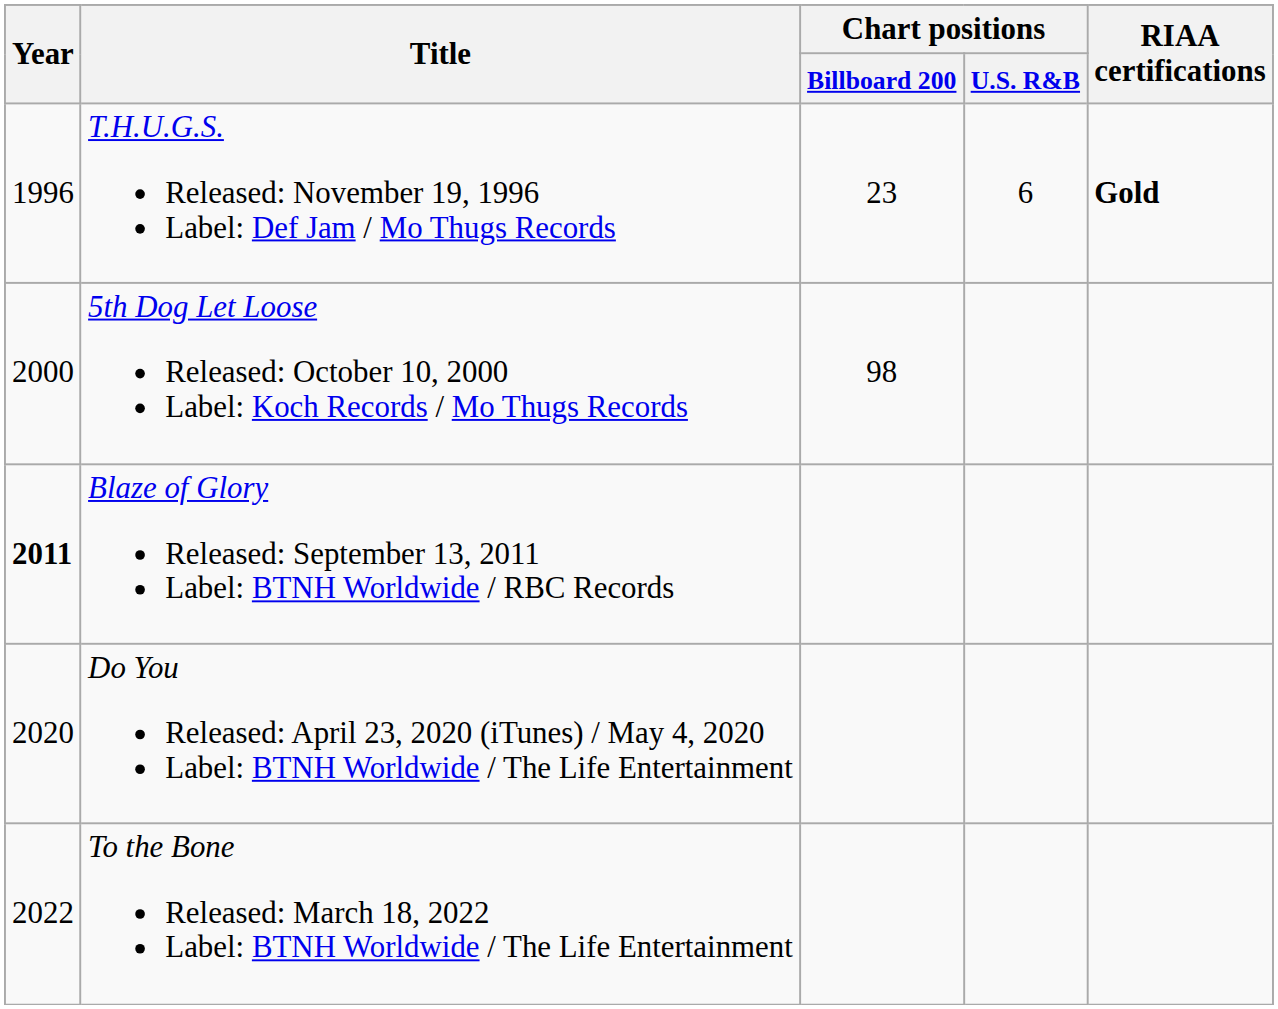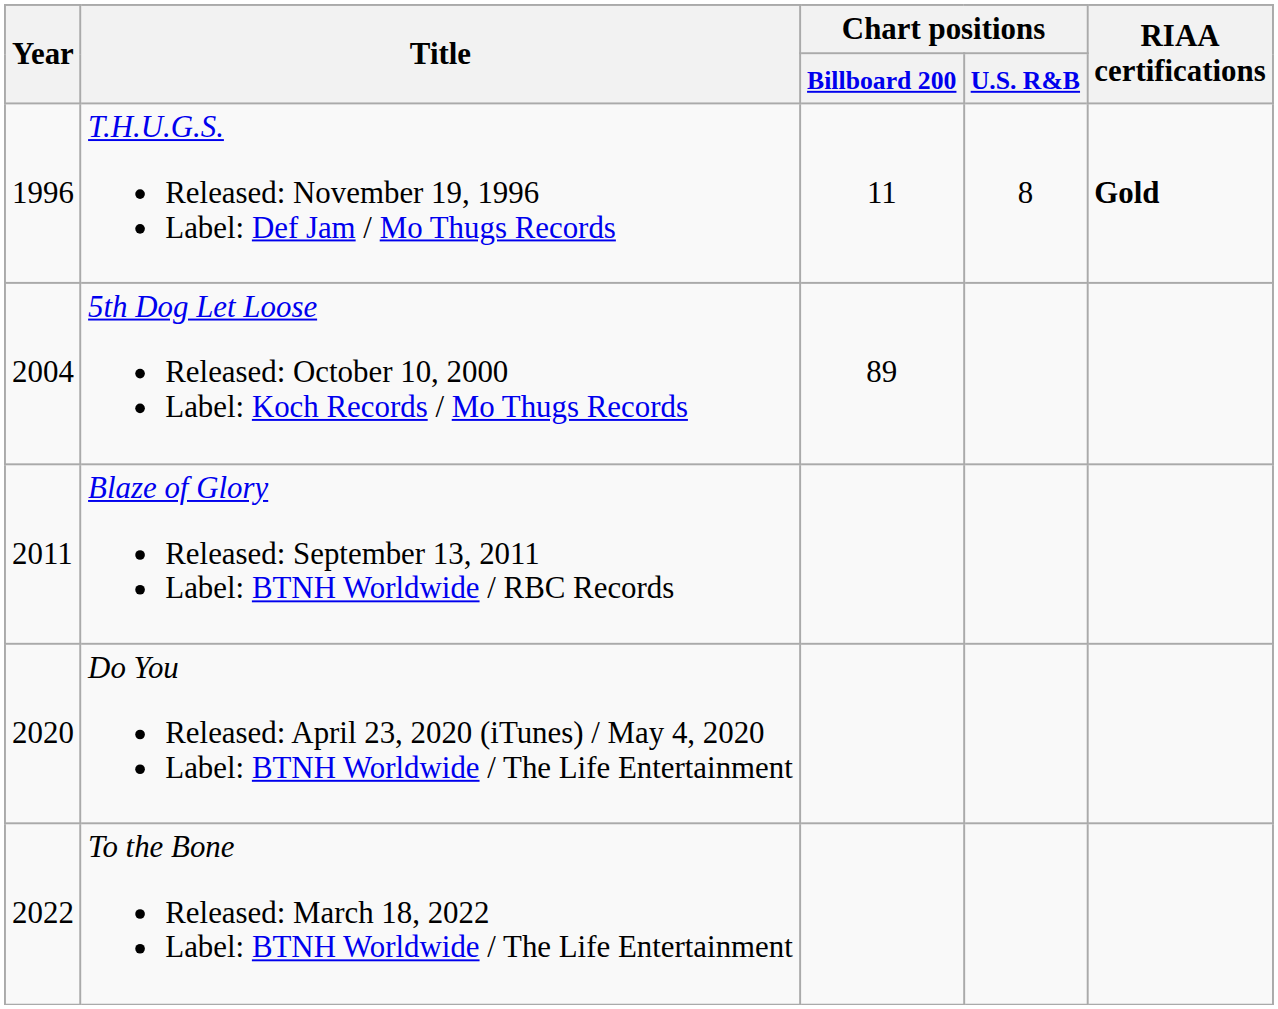(882, 192) 23 -> (882, 192) 11
(1025, 192) 6 -> (1025, 192) 8
(43, 372) 2000 -> (43, 372) 2004
(882, 372) 98 -> (882, 372) 89
(42, 552) bold -> (42, 552) normal
